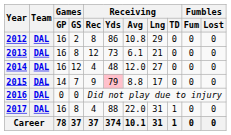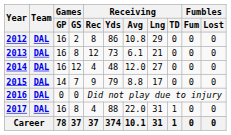(113, 81) pink background -> (113, 81) no background
